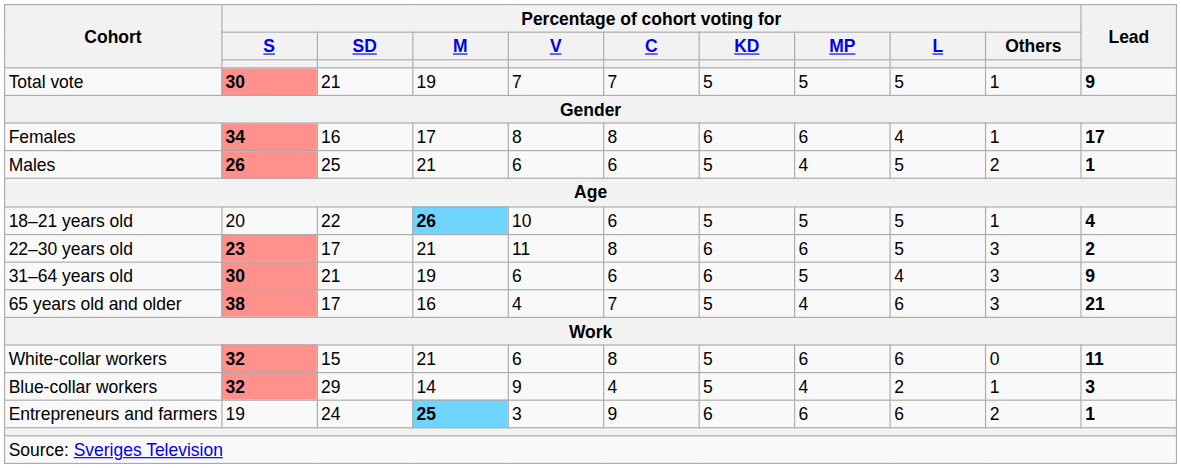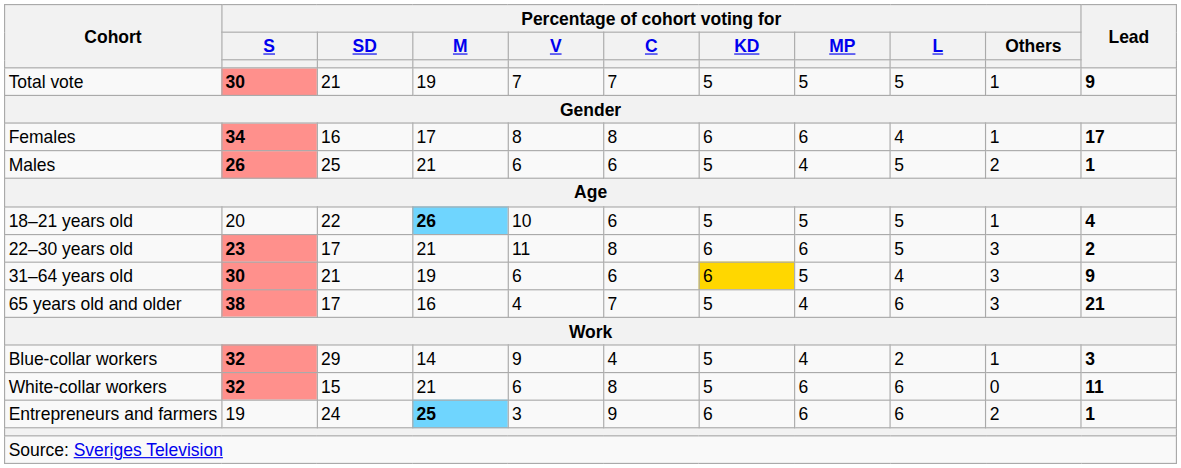(708, 276) no background -> (708, 276) gold background
rows swapped: (83, 386) <-> (88, 359)
